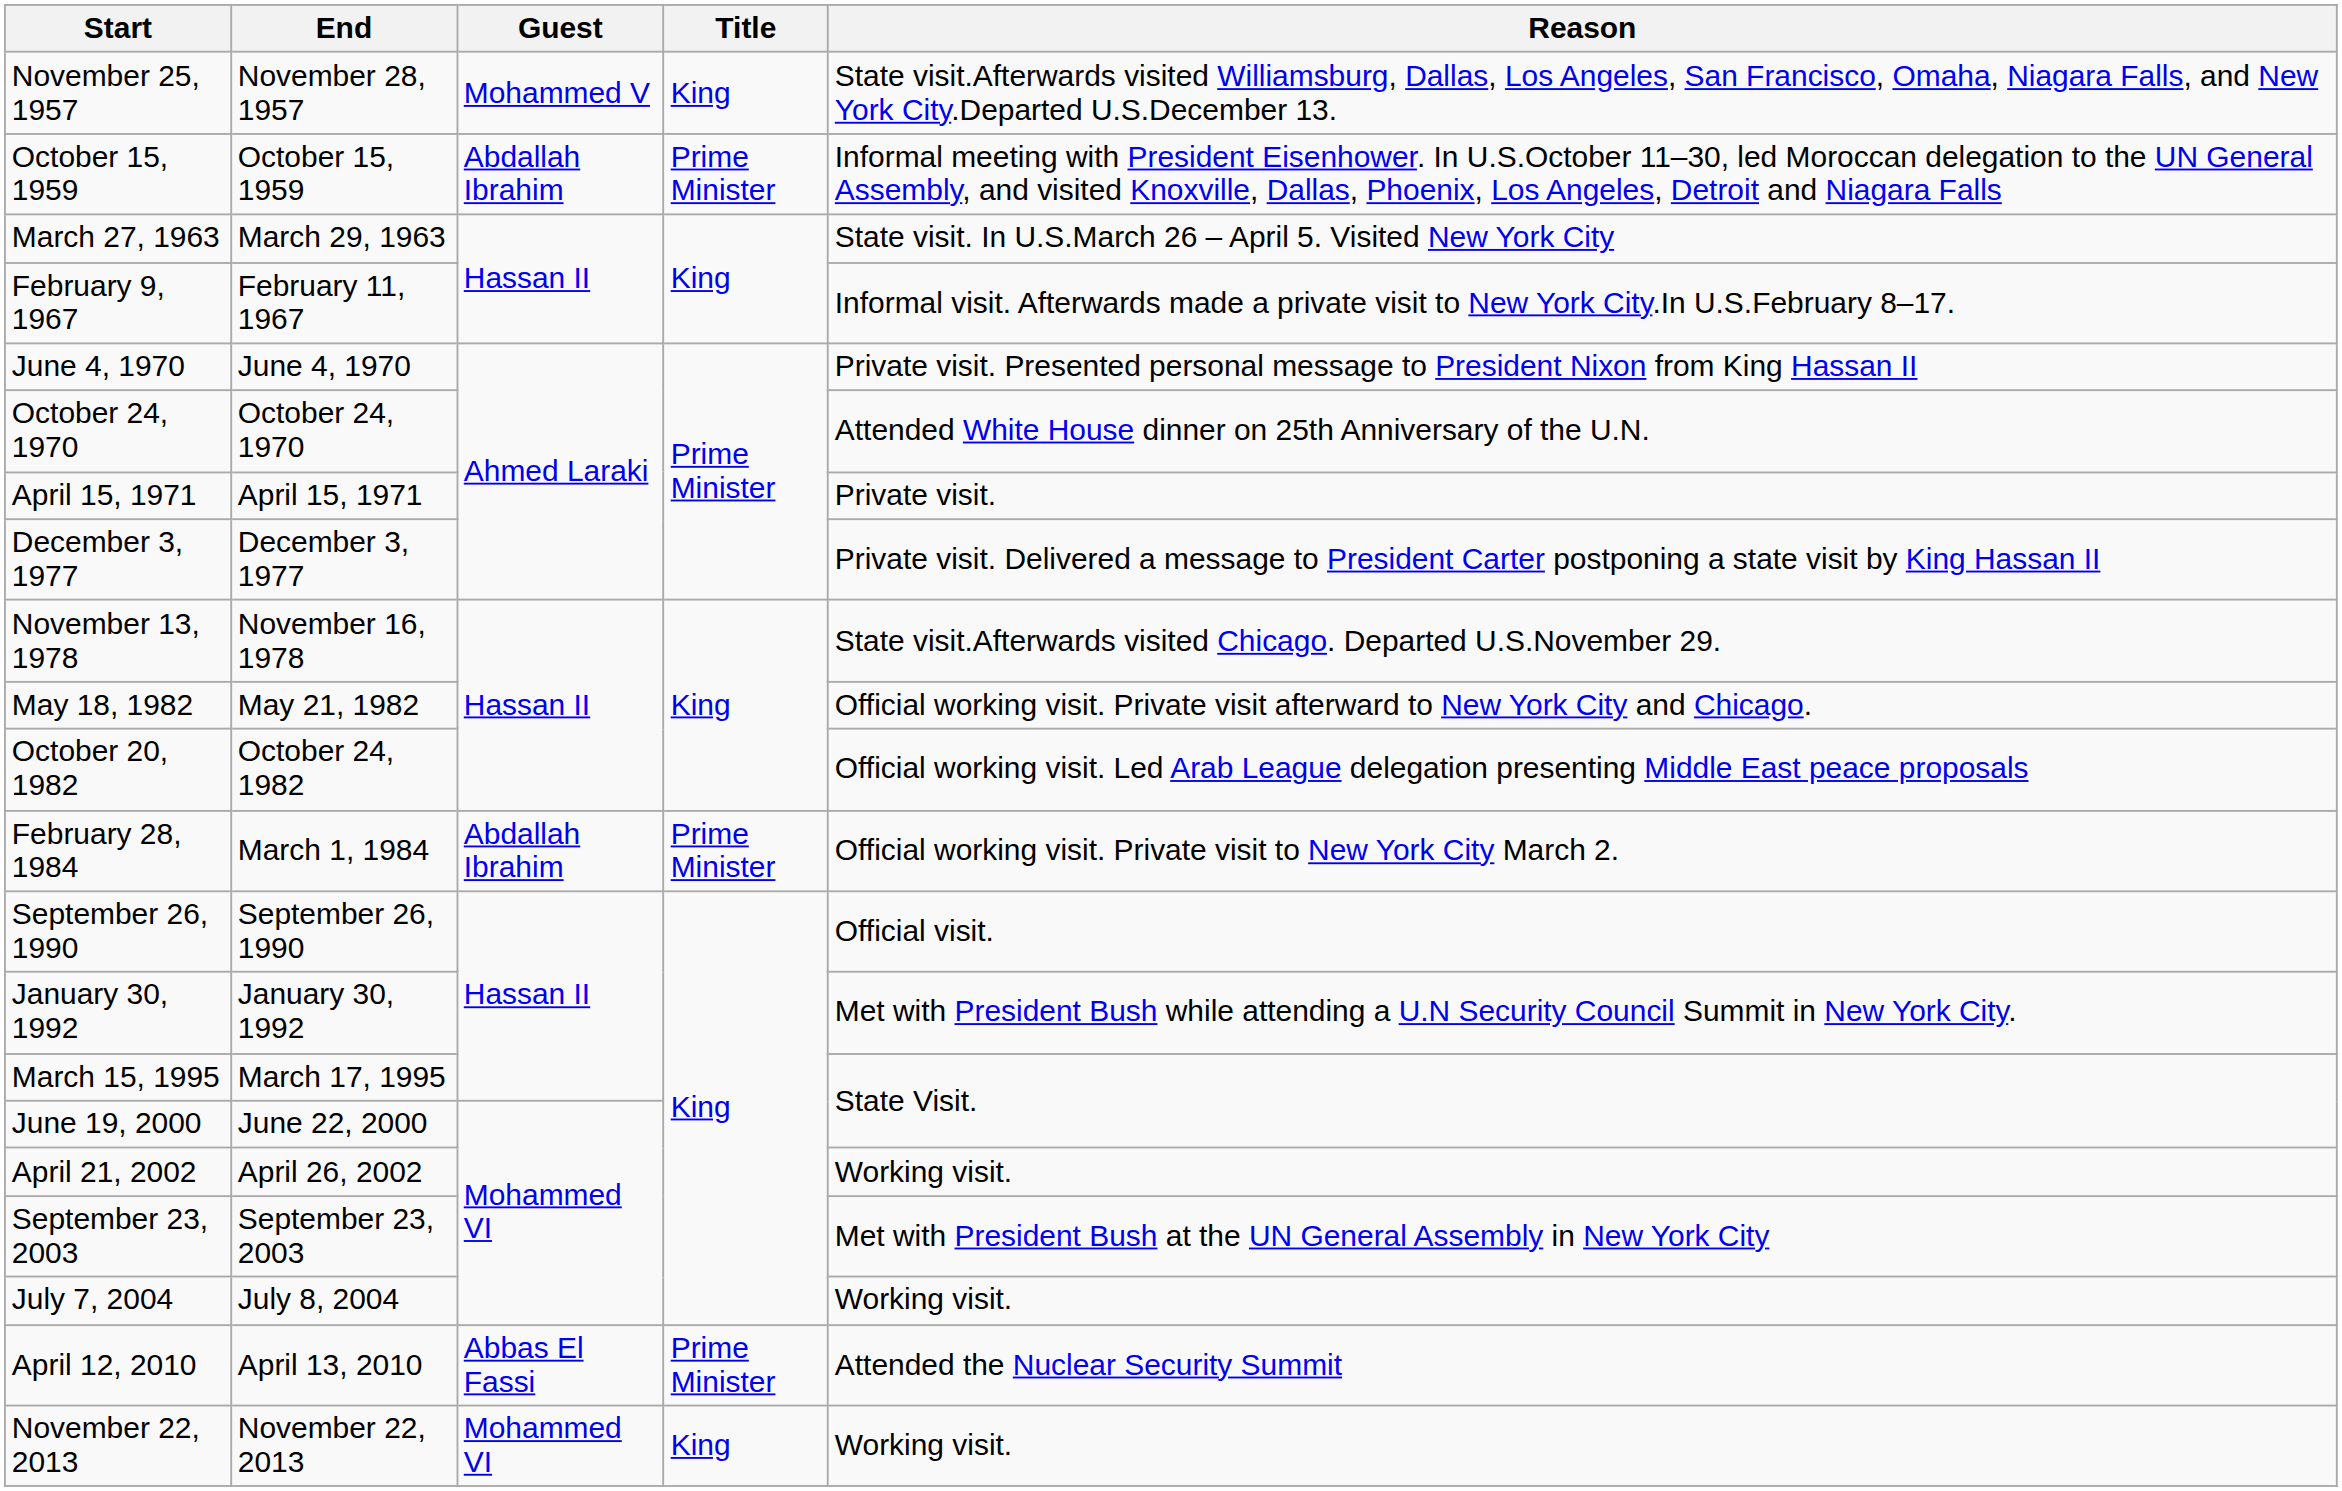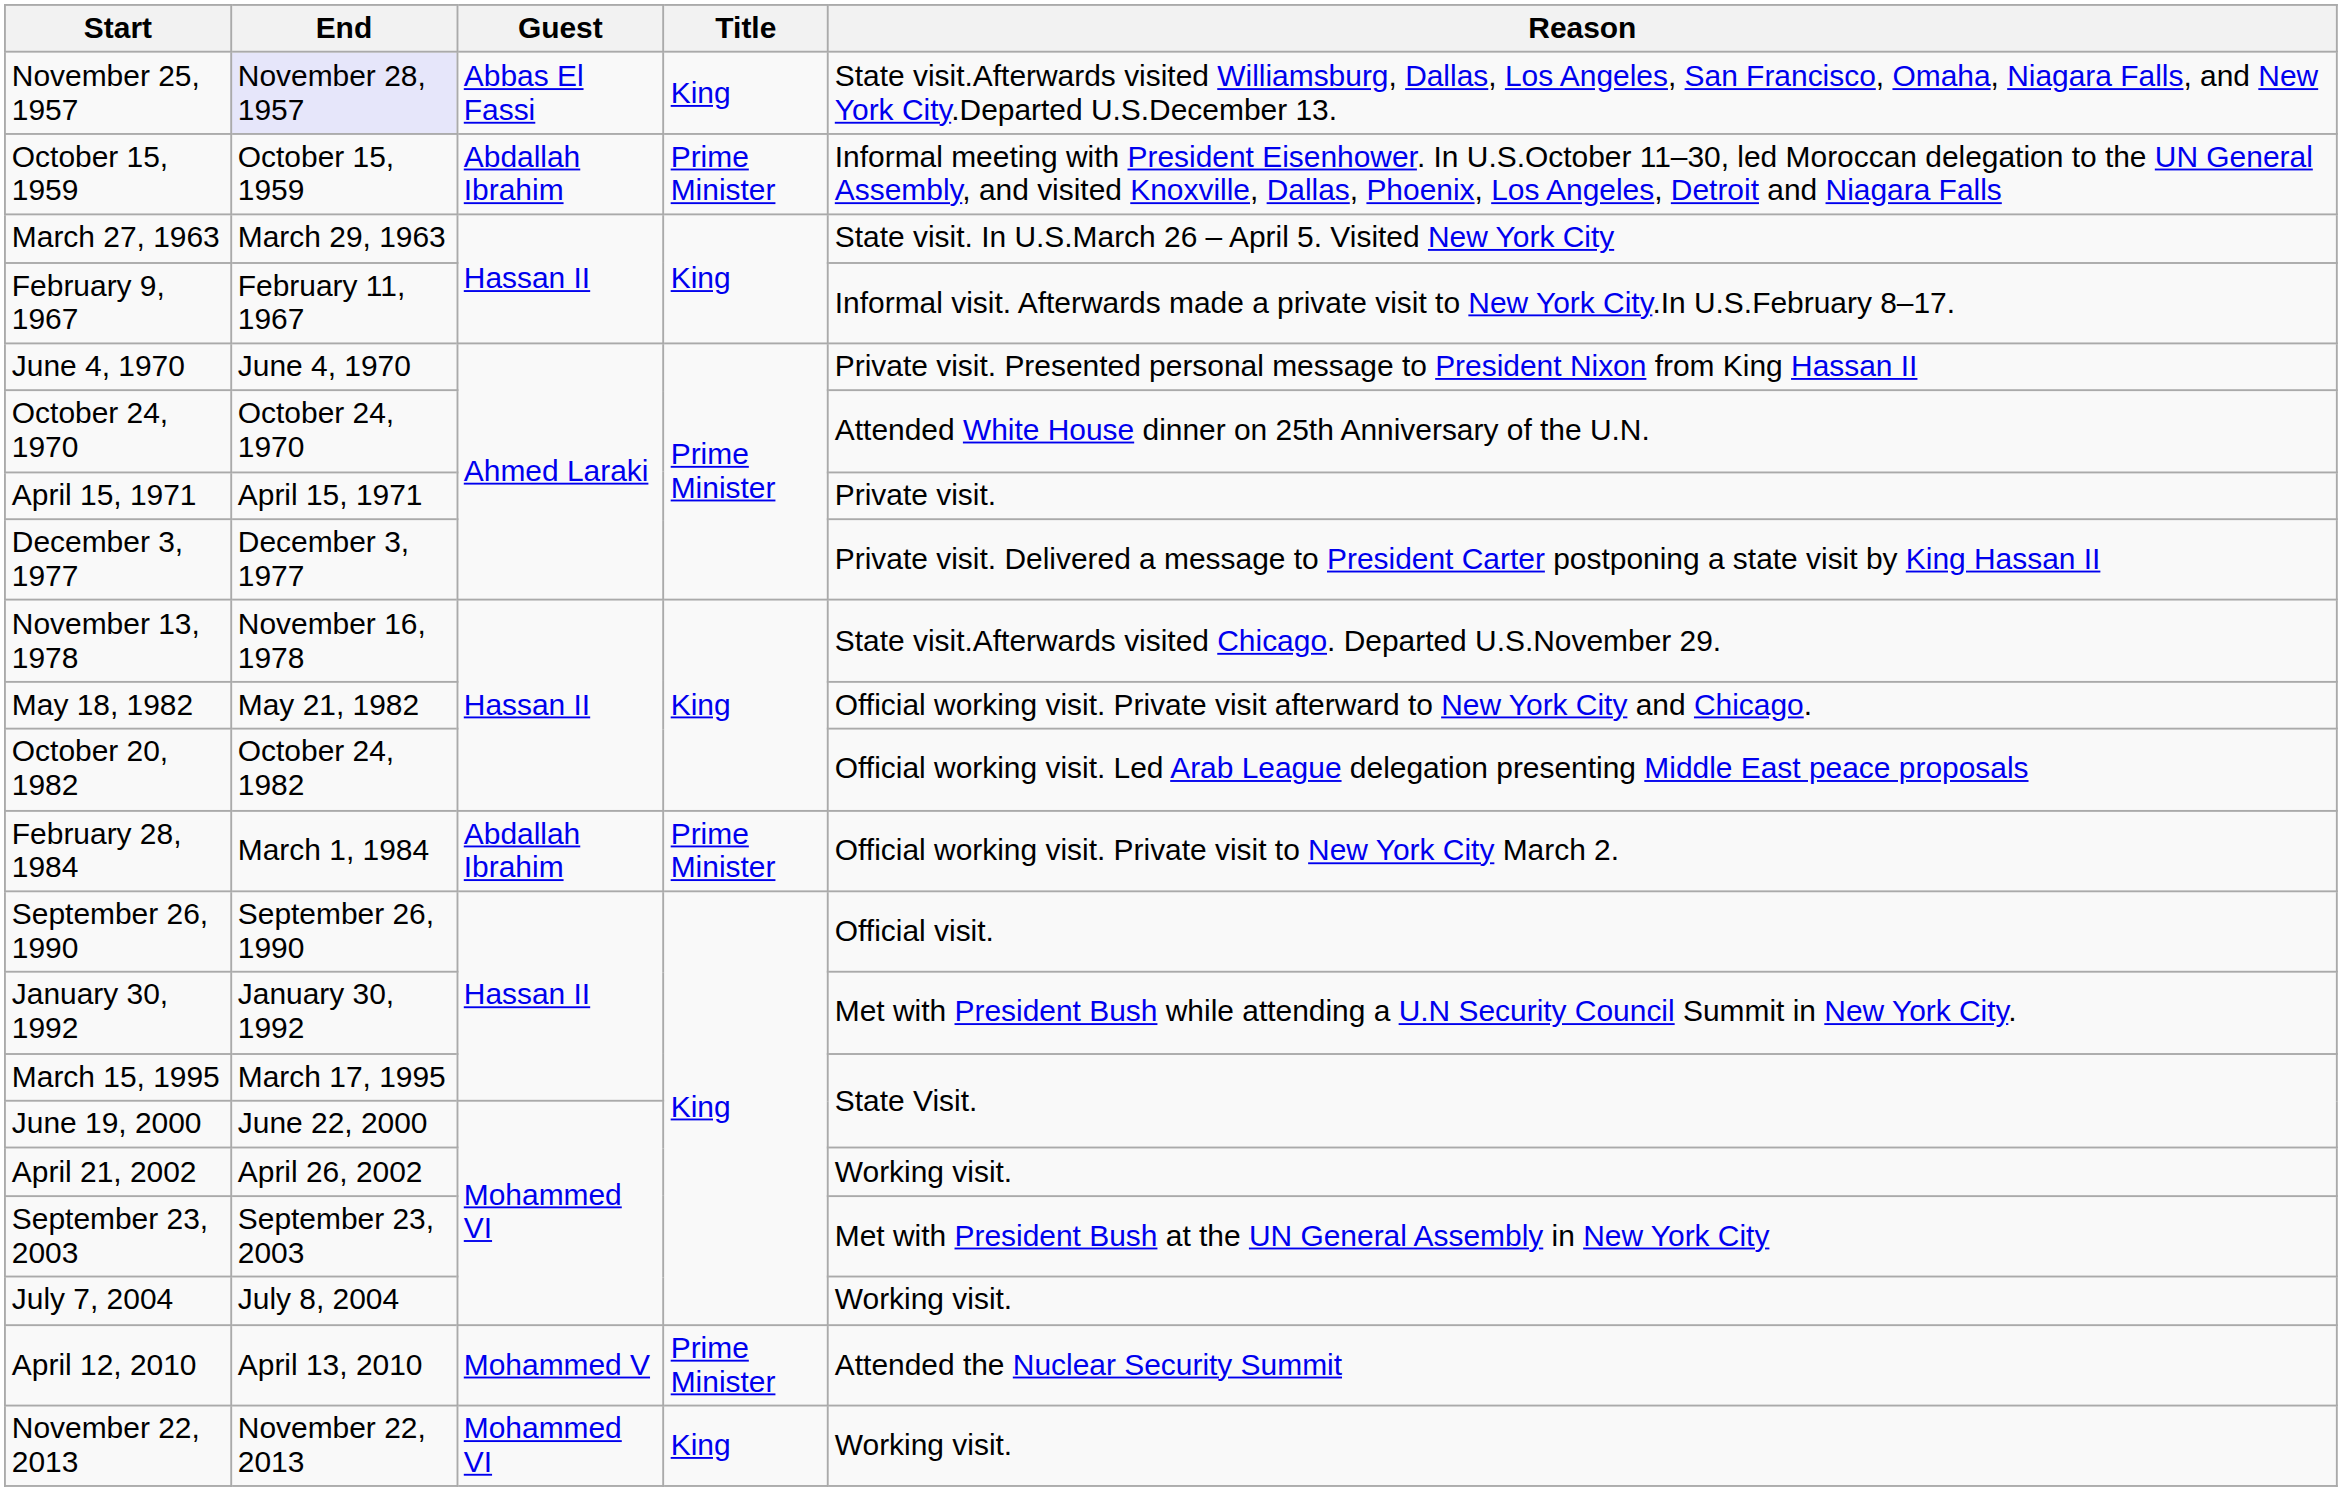(332, 92) no background -> (332, 92) lavender background
(557, 92) Mohammed V -> (524, 92) Abbas El Fassi
(524, 1364) Abbas El Fassi -> (557, 1364) Mohammed V
